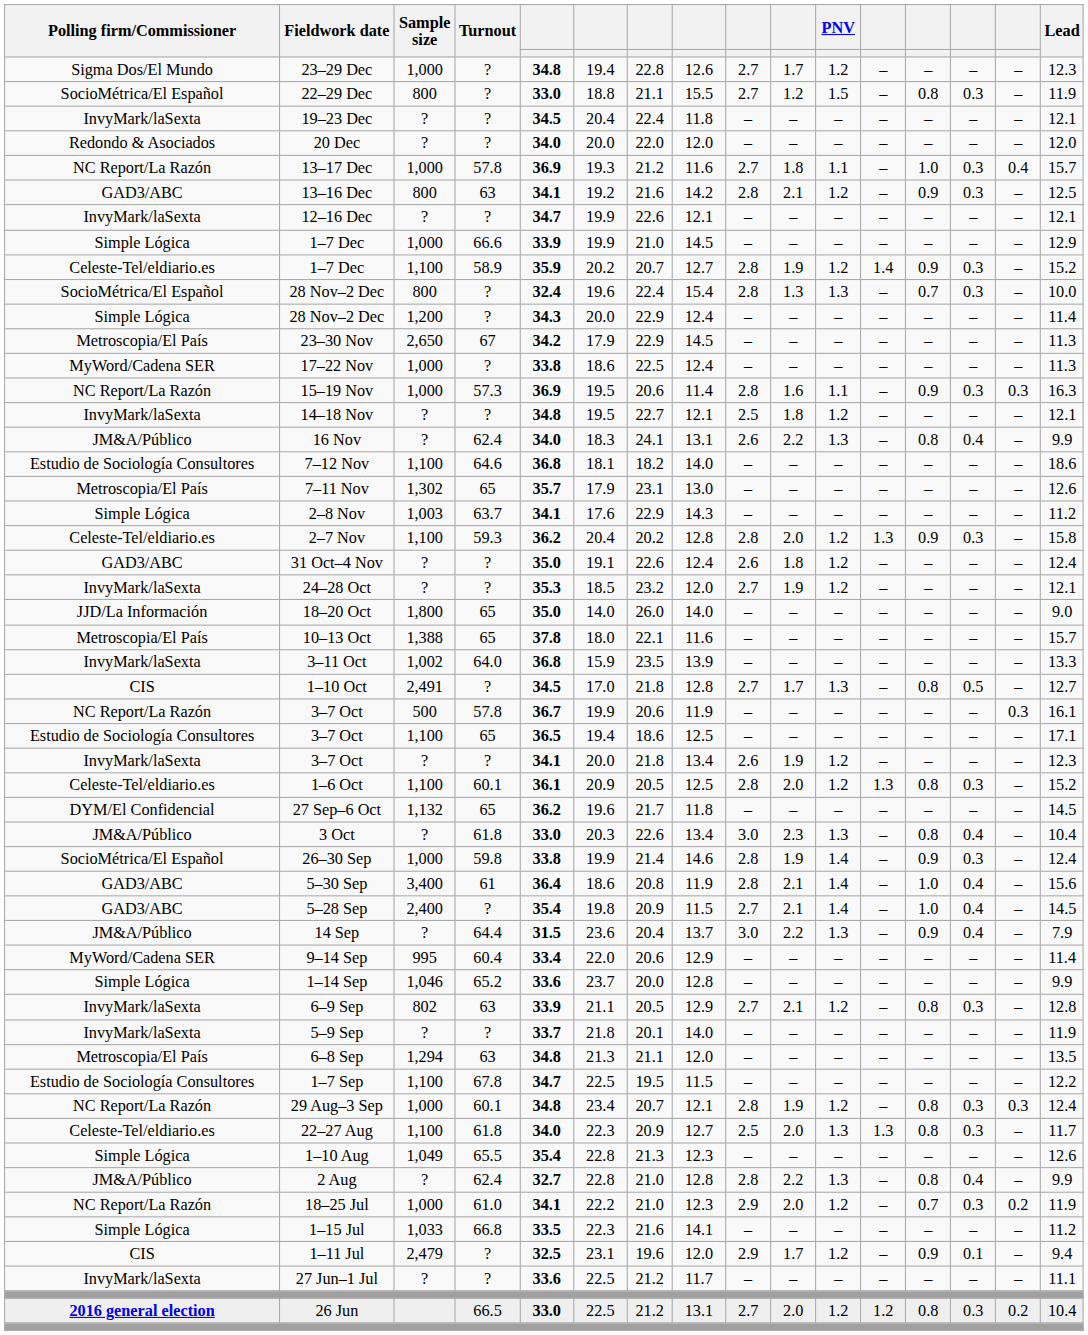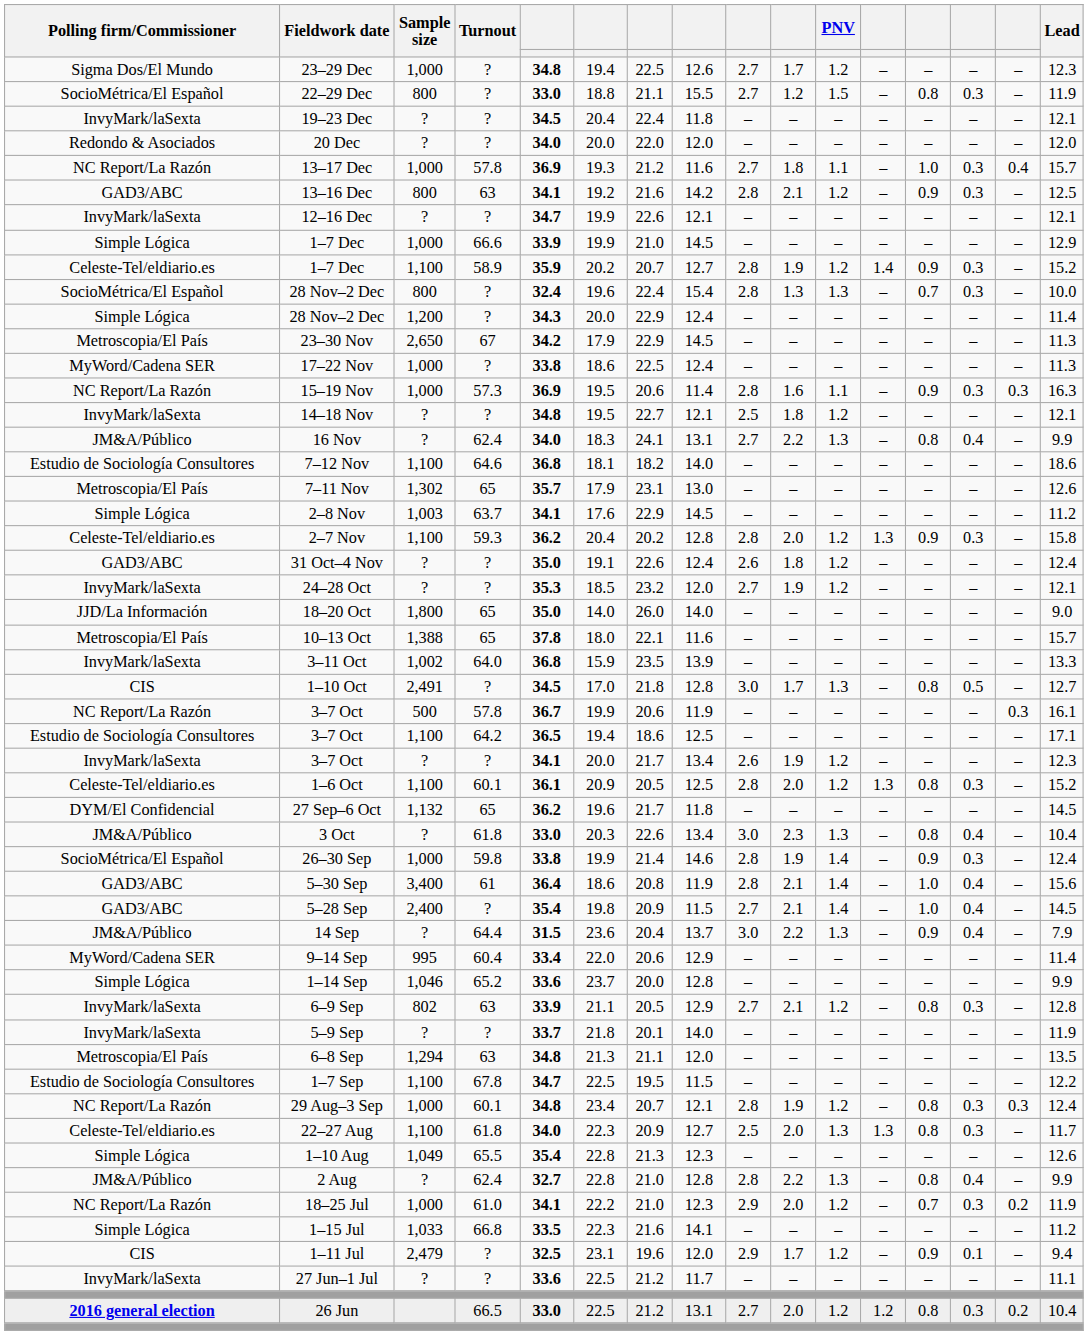(650, 69) 22.8 -> (650, 69) 22.5
(748, 439) 2.6 -> (748, 439) 2.7
(699, 513) 14.3 -> (699, 513) 14.5
(748, 686) 2.7 -> (748, 686) 3.0
(488, 735) 65 -> (488, 735) 64.2
(650, 760) 21.8 -> (650, 760) 21.7
